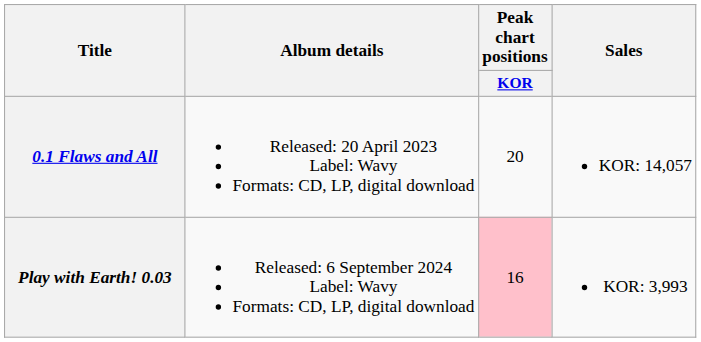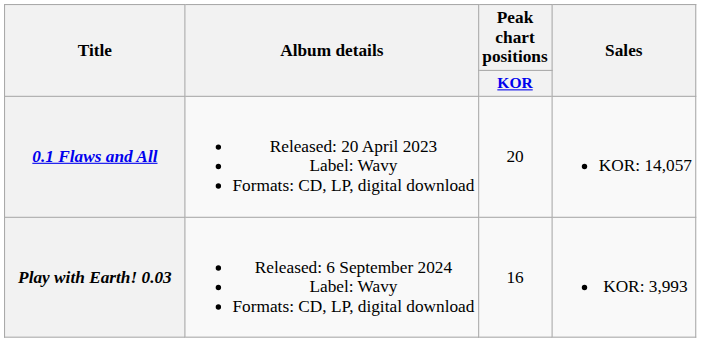(515, 276) pink background -> (515, 276) no background
